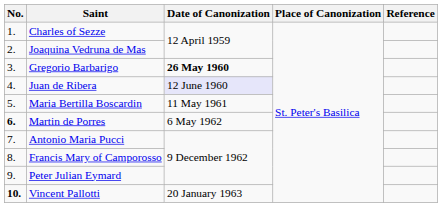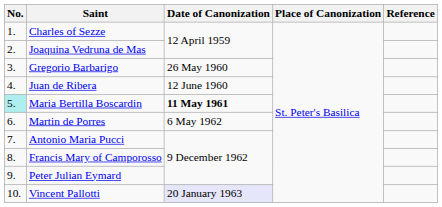(198, 67) bold -> (197, 67) normal
(197, 85) lavender background -> (197, 85) no background
(11, 103) no background -> (11, 103) paleturquoise background
(197, 103) normal -> (198, 103) bold
(11, 121) bold -> (11, 121) normal
(14, 193) bold -> (14, 193) normal
(205, 193) no background -> (205, 193) lavender background
